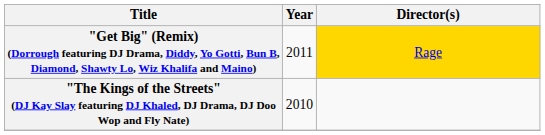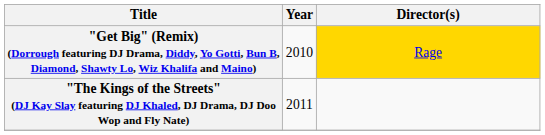(299, 52) 2011 -> (299, 52) 2010
(299, 104) 2010 -> (299, 104) 2011
